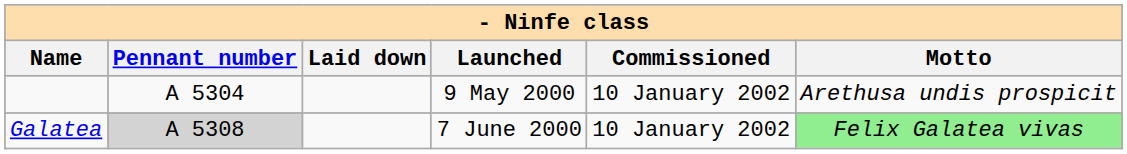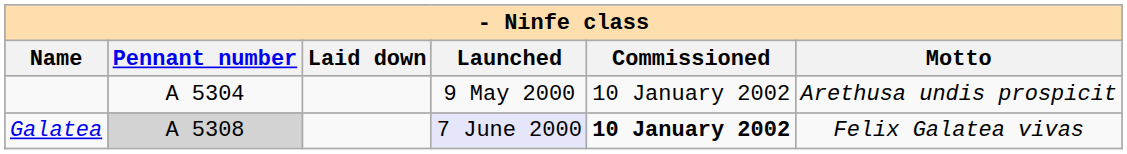(509, 130) no background -> (509, 130) lavender background
(691, 130) normal -> (691, 130) bold
(959, 130) lightgreen background -> (959, 130) no background
